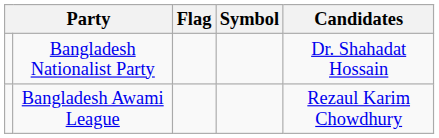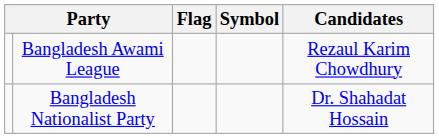rows swapped: (93, 108) <-> (93, 58)
